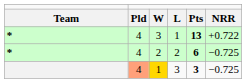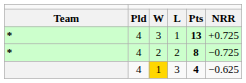(224, 35) +0.722 -> (224, 35) +0.725
(196, 52) 6 -> (196, 52) 8
(139, 69) lightsalmon background -> (139, 69) no background
(196, 69) 3 -> (196, 69) 4
(224, 69) −0.725 -> (224, 69) −0.625
